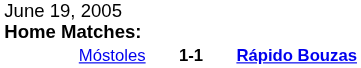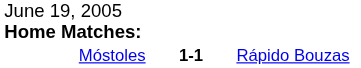(297, 55) bold -> (293, 55) normal
